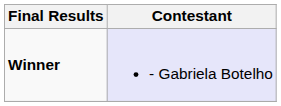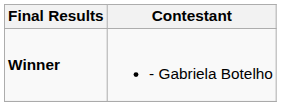(192, 74) lavender background -> (192, 74) no background
